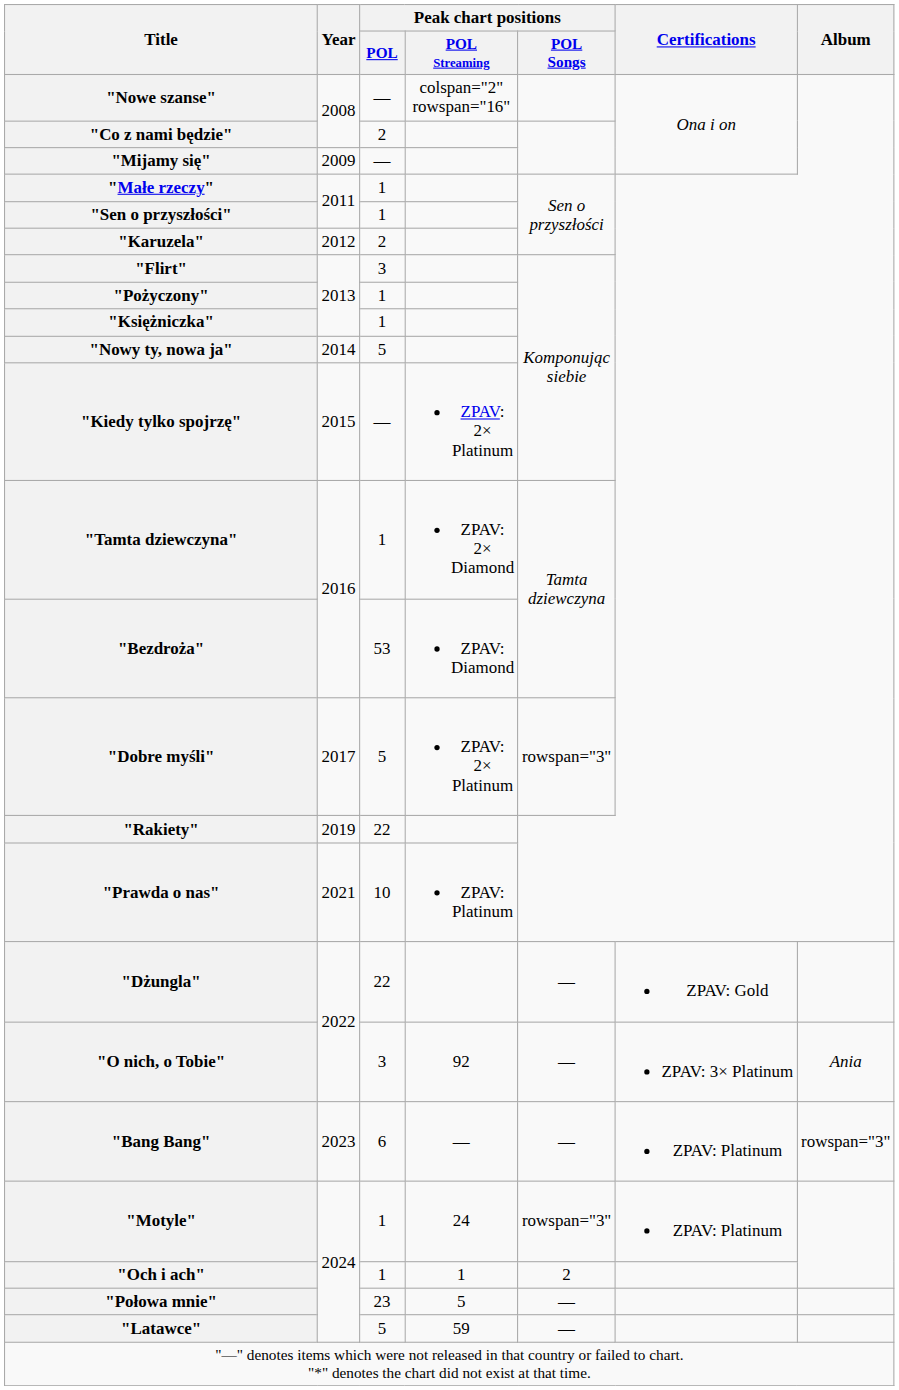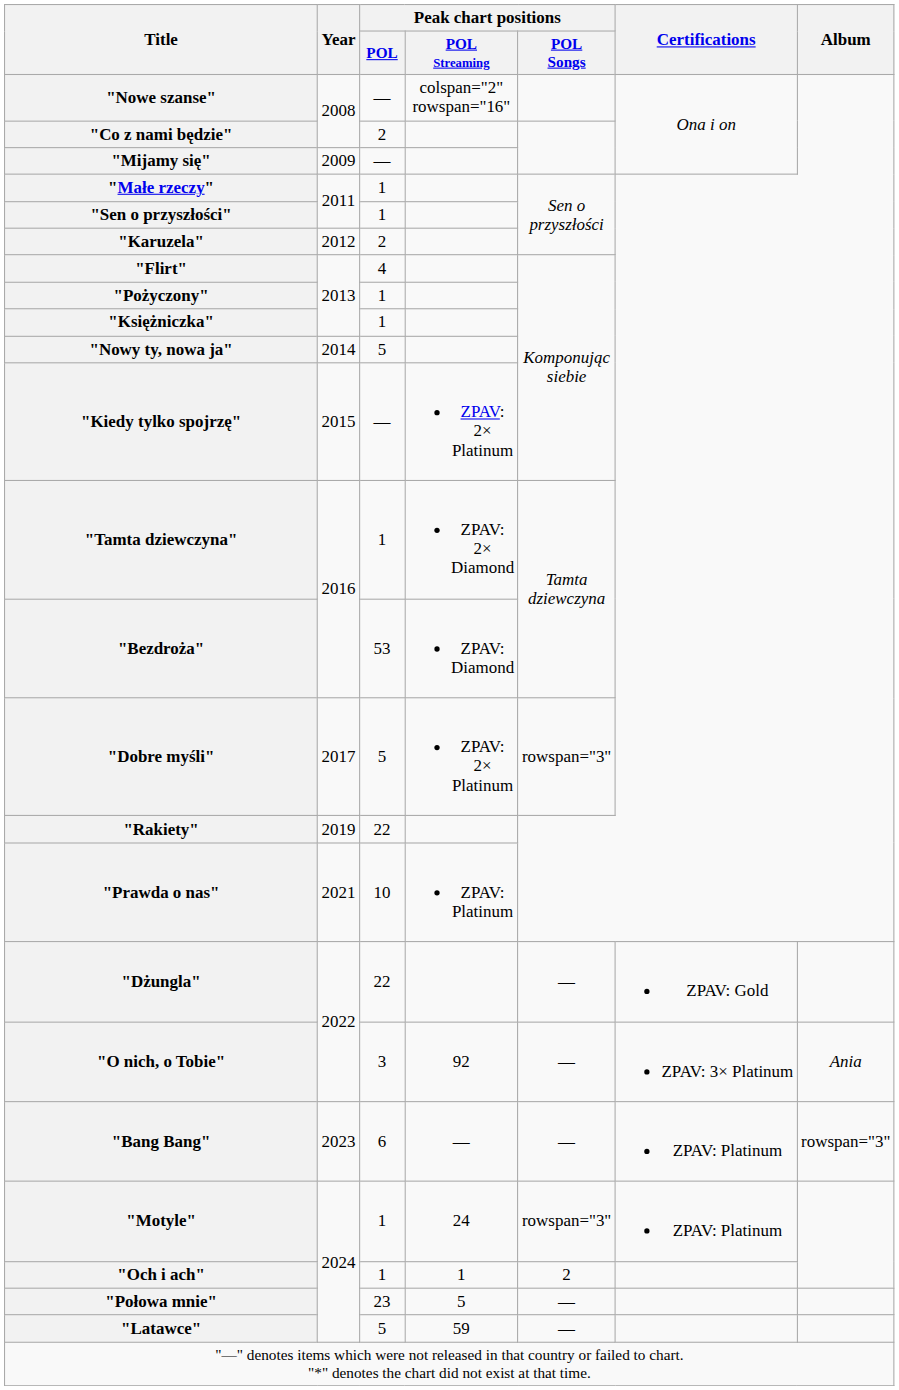(382, 268) 3 -> (382, 268) 4
